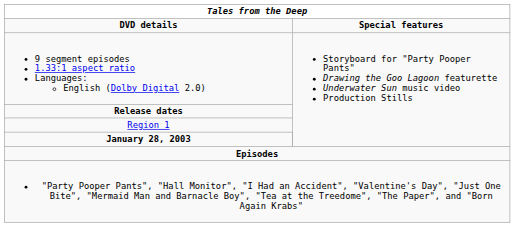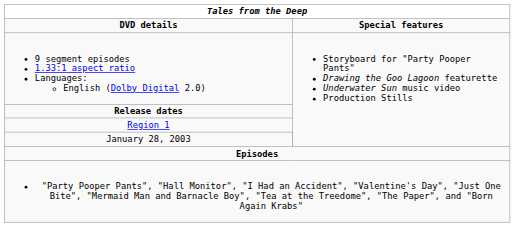(148, 140) bold -> (148, 140) normal
